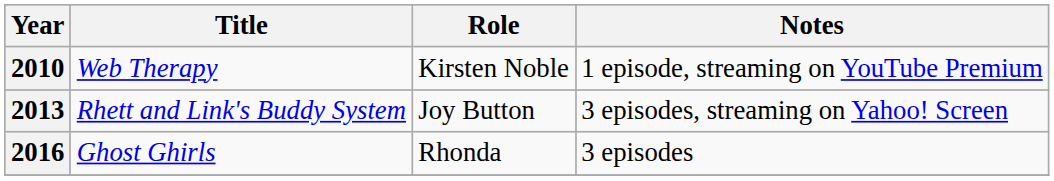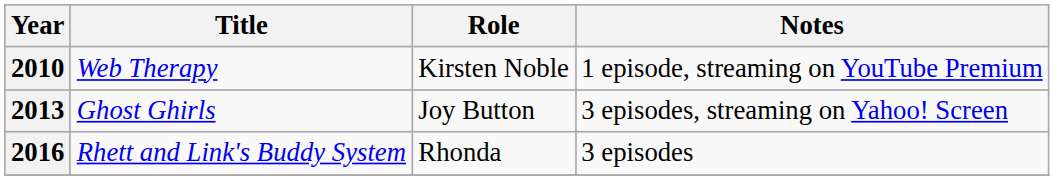(241, 110) Rhett and Link's Buddy System -> (146, 110) Ghost Ghirls
(146, 152) Ghost Ghirls -> (241, 152) Rhett and Link's Buddy System
